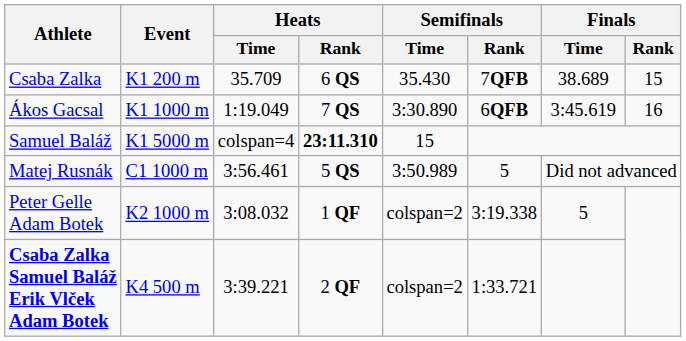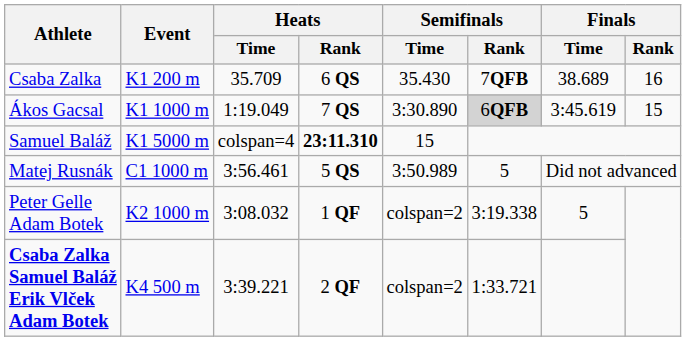(653, 79) 15 -> (653, 79) 16
(504, 110) no background -> (504, 110) lightgrey background
(653, 110) 16 -> (653, 110) 15
